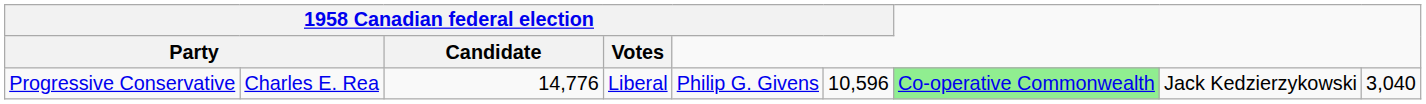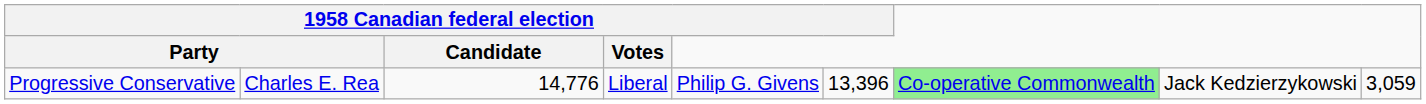(858, 83) 10,596 -> (858, 83) 13,396
(1391, 83) 3,040 -> (1391, 83) 3,059
